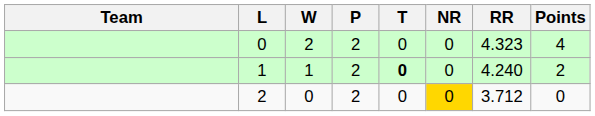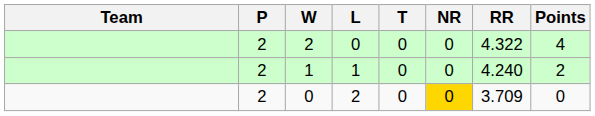columns swapped: (356, 17) <-> (262, 17)
(502, 44) 4.323 -> (502, 44) 4.322
(402, 70) bold -> (402, 70) normal
(502, 96) 3.712 -> (502, 96) 3.709
